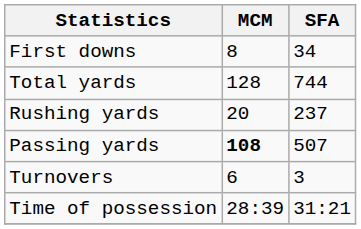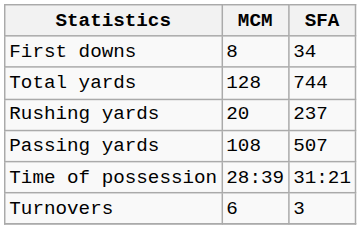(244, 146) bold -> (244, 146) normal
rows swapped: (61, 177) <-> (113, 209)
